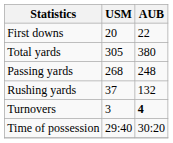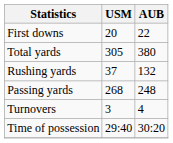rows swapped: (42, 90) <-> (40, 71)
(141, 109) bold -> (141, 109) normal
